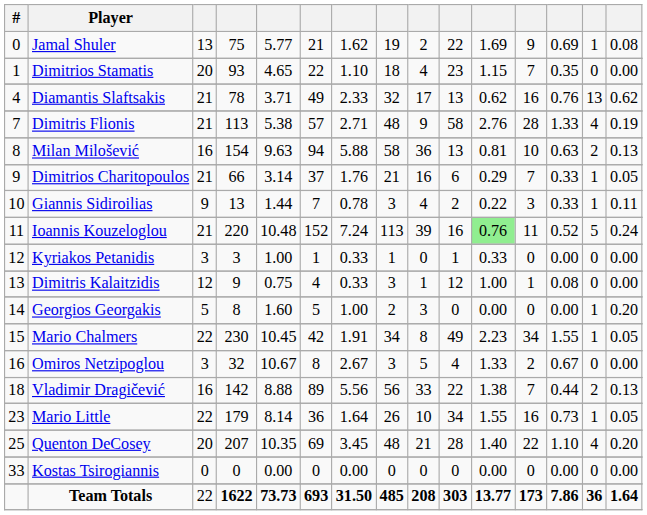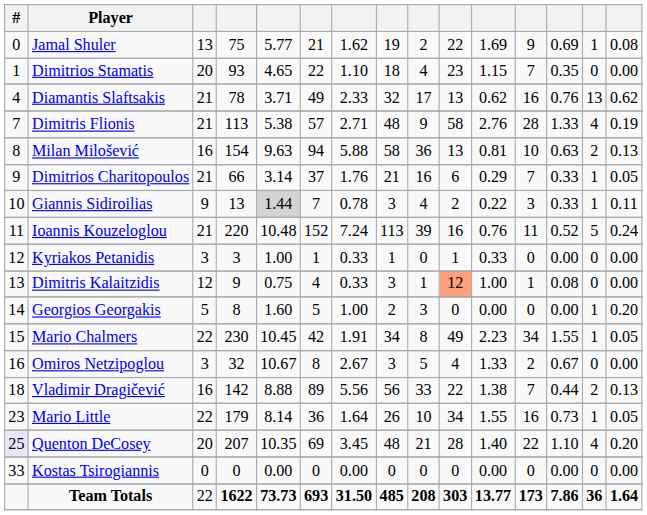(278, 204) no background -> (278, 204) lightgrey background
(493, 230) lightgreen background -> (493, 230) no background
(455, 284) no background -> (455, 284) lightsalmon background
(16, 443) no background -> (16, 443) lavender background
